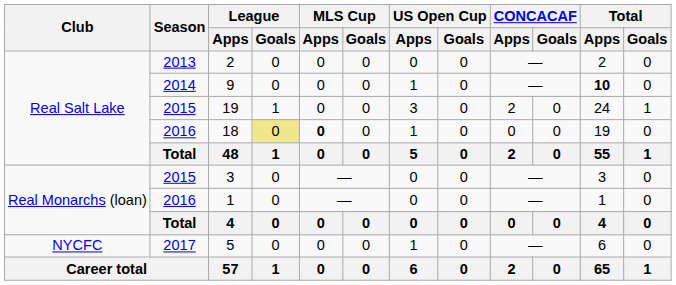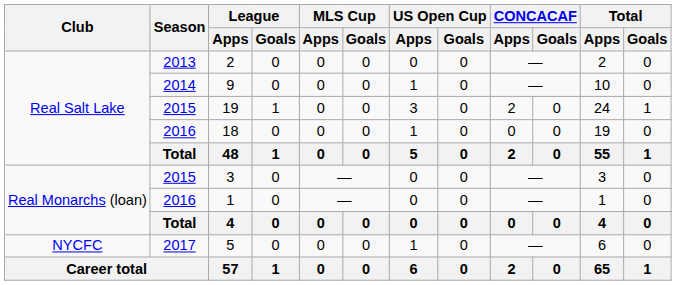(602, 85) bold -> (602, 85) normal
(276, 131) khaki background -> (276, 131) no background
(321, 131) bold -> (321, 131) normal
